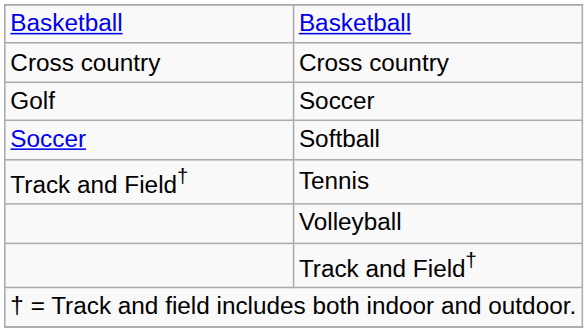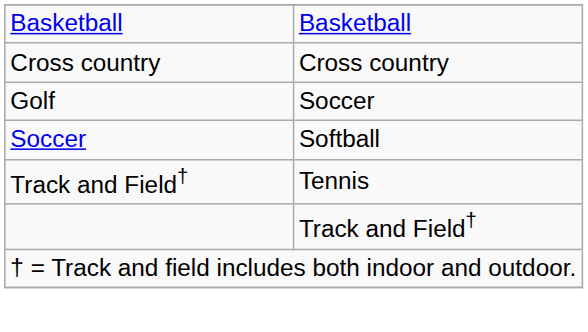- row: (350, 223)
